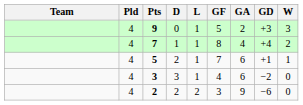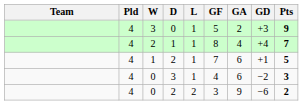columns swapped: (288, 12) <-> (155, 12)
